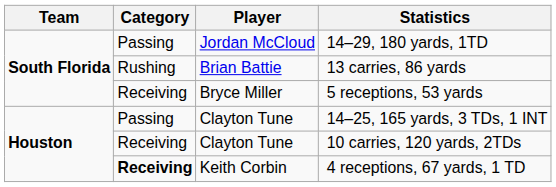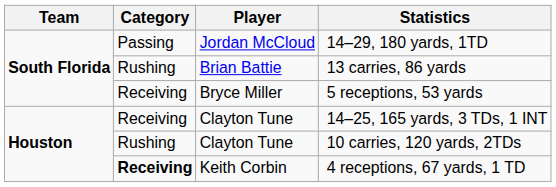(146, 118) Passing -> (152, 118) Receiving
(152, 143) Receiving -> (147, 143) Rushing
